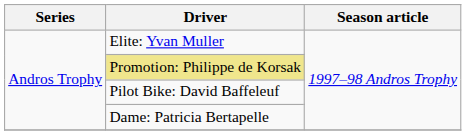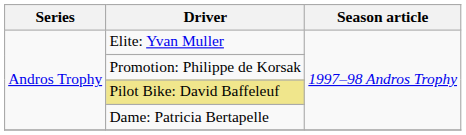(205, 67) khaki background -> (205, 67) no background
(194, 92) no background -> (194, 92) khaki background
